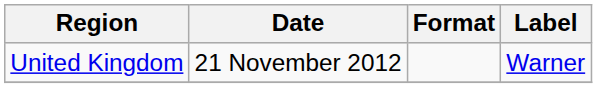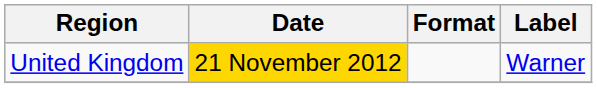(298, 62) no background -> (298, 62) gold background
